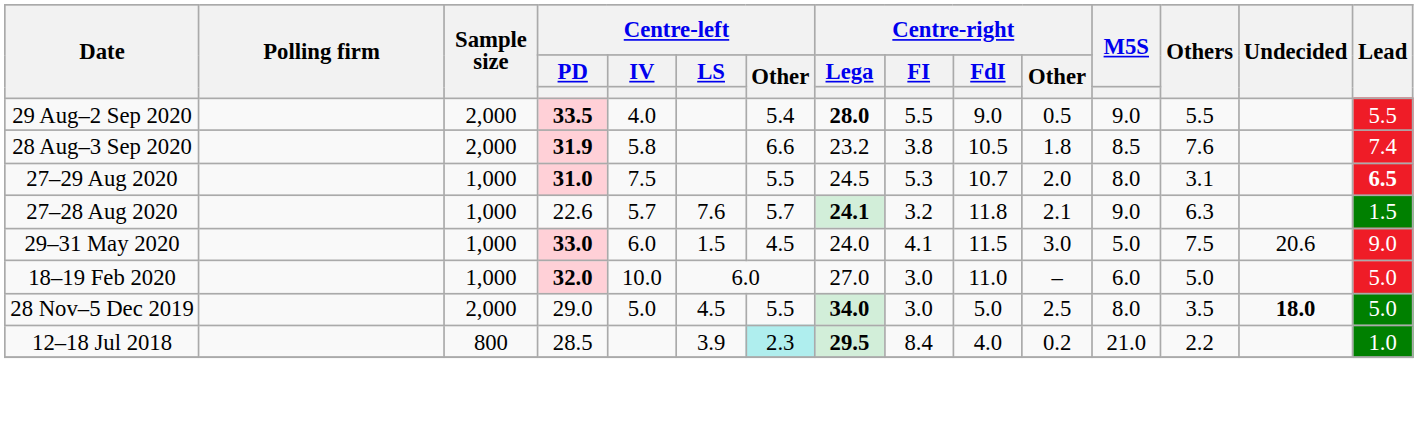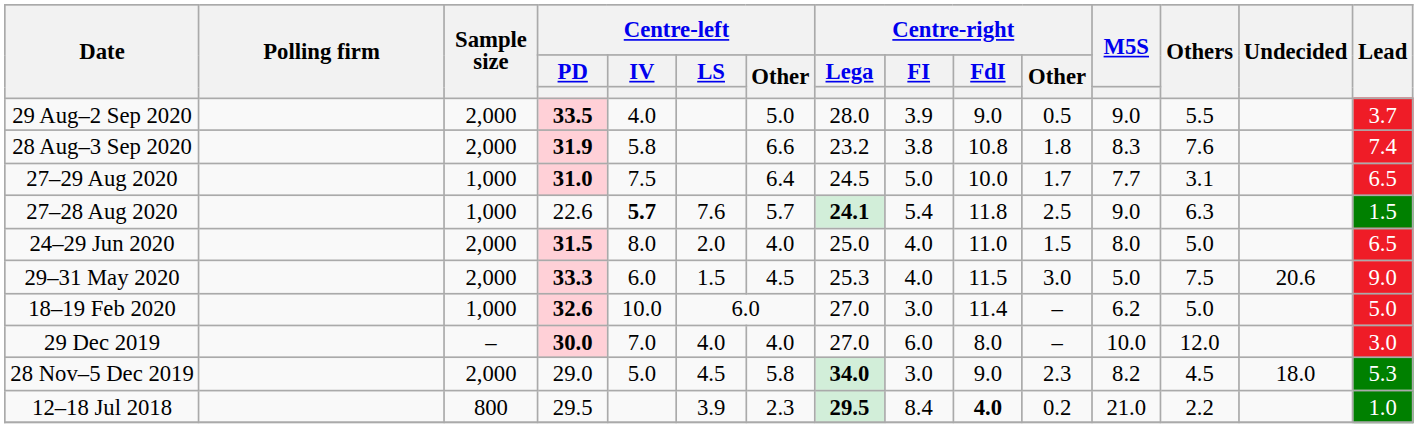(780, 114) 5.4 -> (780, 114) 5.0
(849, 114) bold -> (849, 114) normal
(919, 114) 5.5 -> (919, 114) 3.9
(1383, 114) 5.5 -> (1383, 114) 3.7
(988, 146) 10.5 -> (988, 146) 10.8
(1126, 146) 8.5 -> (1126, 146) 8.3
(780, 179) 5.5 -> (780, 179) 6.4
(919, 179) 5.3 -> (919, 179) 5.0
(988, 179) 10.7 -> (988, 179) 10.0
(1057, 179) 2.0 -> (1057, 179) 1.7
(1126, 179) 8.0 -> (1126, 179) 7.7
(1383, 179) bold -> (1383, 179) normal
(642, 211) normal -> (642, 211) bold
(919, 211) 3.2 -> (919, 211) 5.4
(1057, 211) 2.1 -> (1057, 211) 2.5
+ row: (102, 244)
(491, 244) 1,000 -> (491, 276) 2,000
(573, 244) 33.0 -> (573, 276) 33.3
(849, 244) 24.0 -> (849, 276) 25.3
(919, 244) 4.1 -> (919, 276) 4.0
(573, 276) 32.0 -> (573, 309) 32.6
(988, 276) 11.0 -> (988, 309) 11.4
(1126, 276) 6.0 -> (1126, 309) 6.2
+ row: (102, 341)
(780, 309) 5.5 -> (780, 374) 5.8
(988, 309) 5.0 -> (988, 374) 9.0
(1057, 309) 2.5 -> (1057, 374) 2.3
(1126, 309) 8.0 -> (1126, 374) 8.2
(1200, 309) 3.5 -> (1200, 374) 4.5
(1296, 309) bold -> (1296, 374) normal
(1383, 309) 5.0 -> (1383, 374) 5.3
(573, 341) 28.5 -> (573, 406) 29.5
(780, 341) paleturquoise background -> (780, 406) no background
(988, 341) normal -> (988, 406) bold
